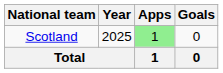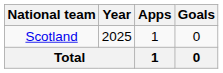(155, 36) lightgreen background -> (155, 36) no background
